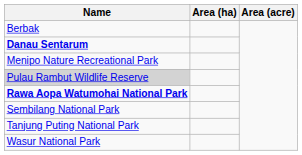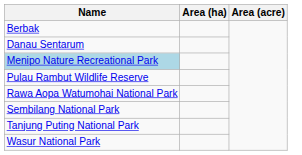(47, 45) bold -> (45, 45) normal
(82, 61) no background -> (82, 61) lightblue background
(78, 77) lightgrey background -> (78, 77) no background
(97, 93) bold -> (92, 93) normal
